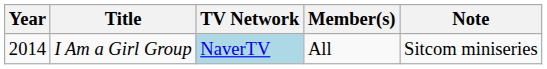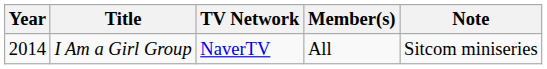(235, 48) lightblue background -> (235, 48) no background
